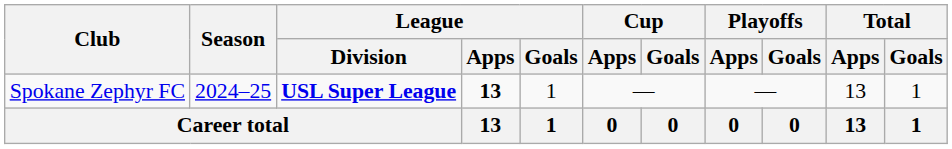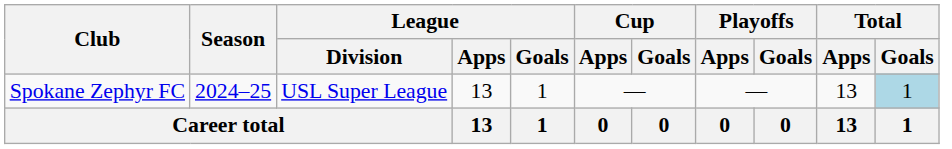(369, 90) bold -> (364, 90) normal
(490, 90) bold -> (481, 90) normal
(916, 90) no background -> (907, 90) lightblue background
